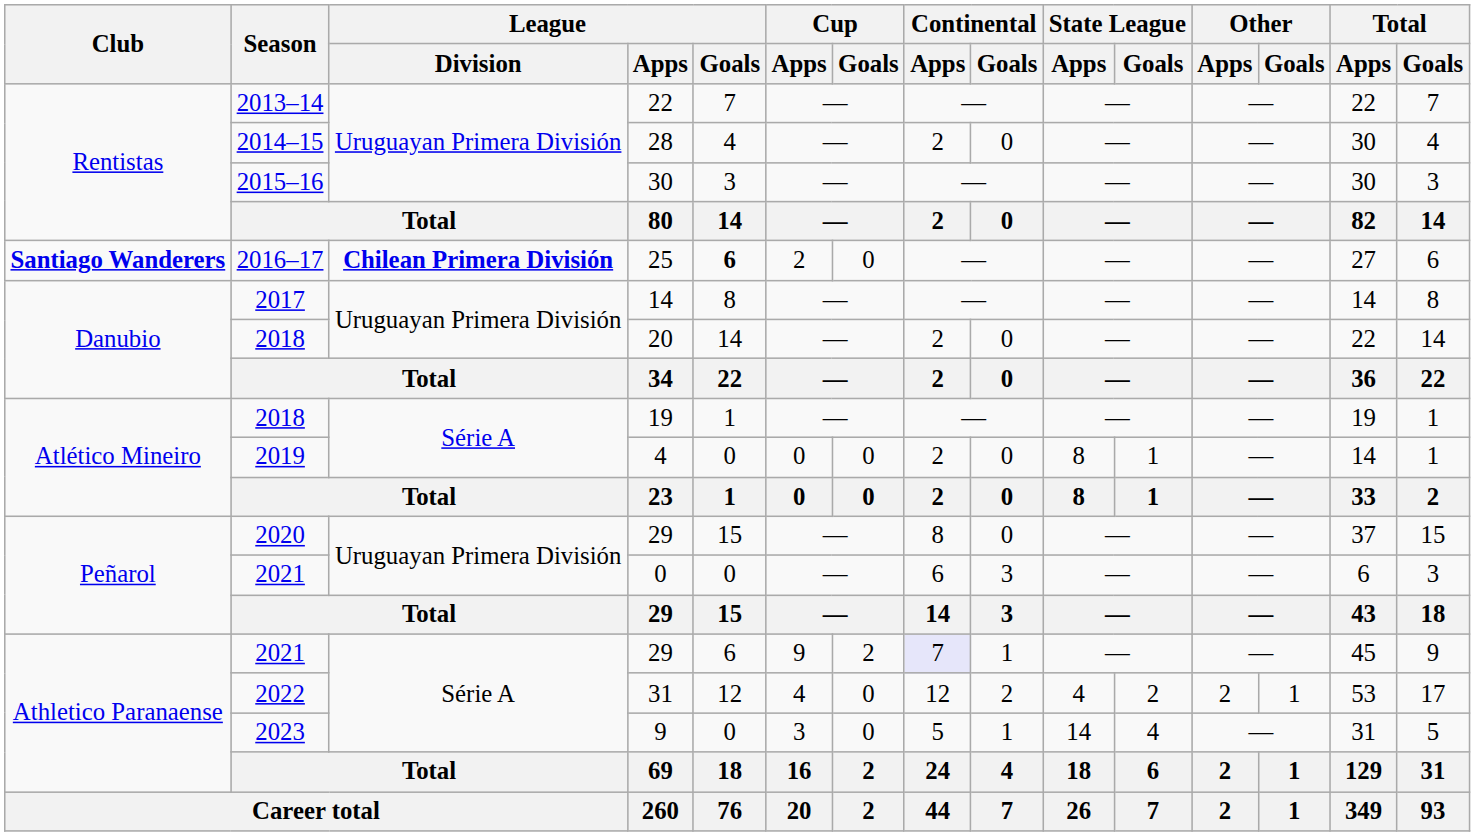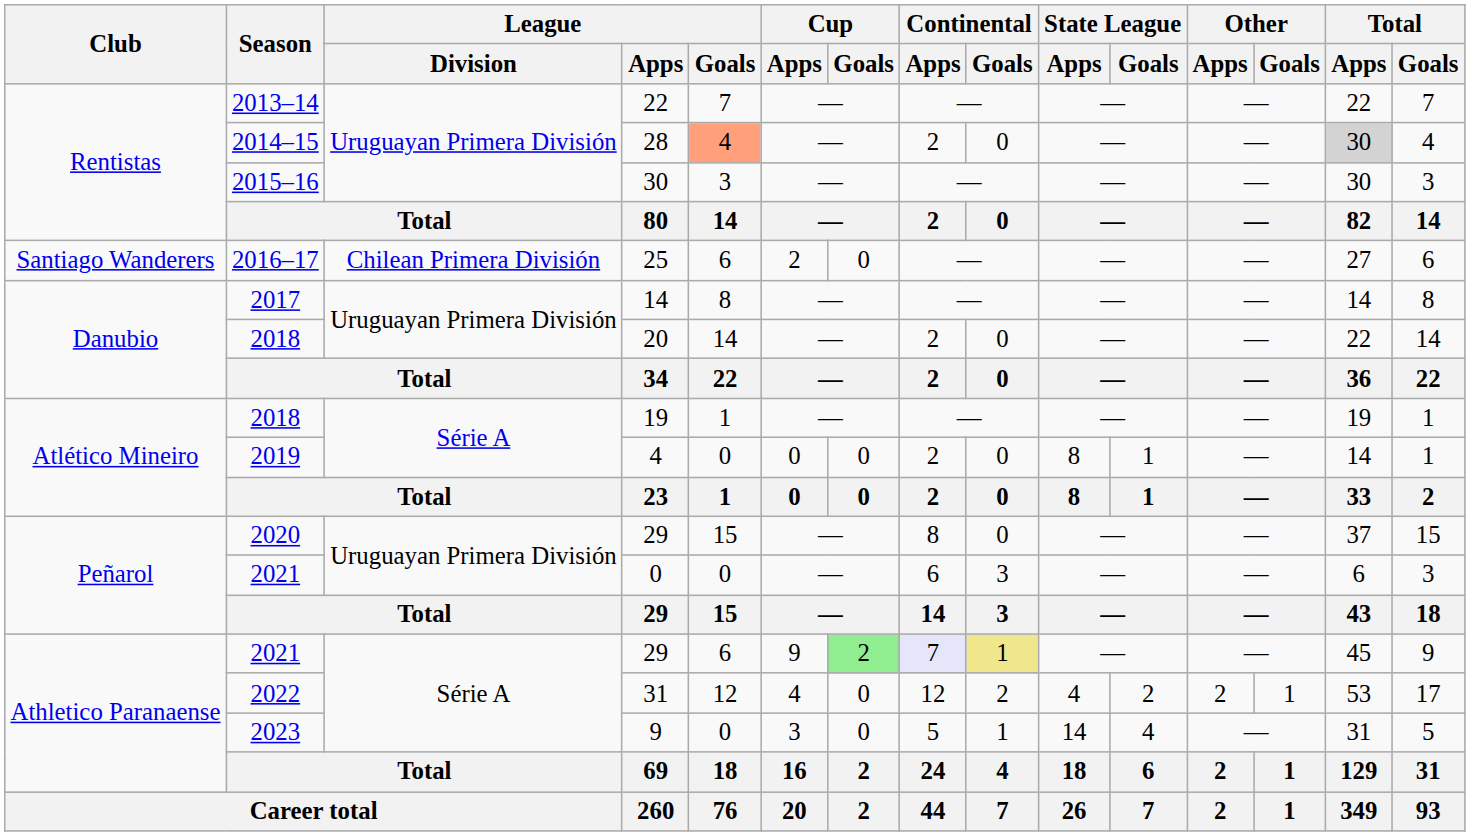(730, 142) no background -> (725, 142) lightsalmon background
(1364, 142) no background -> (1359, 142) lightgrey background
(118, 260) bold -> (116, 260) normal
(478, 260) bold -> (473, 260) normal
(730, 260) bold -> (725, 260) normal
(868, 653) no background -> (864, 653) lightgreen background
(1007, 653) no background -> (1002, 653) khaki background
